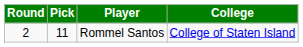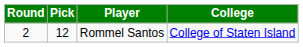(62, 32) 11 -> (62, 32) 12
